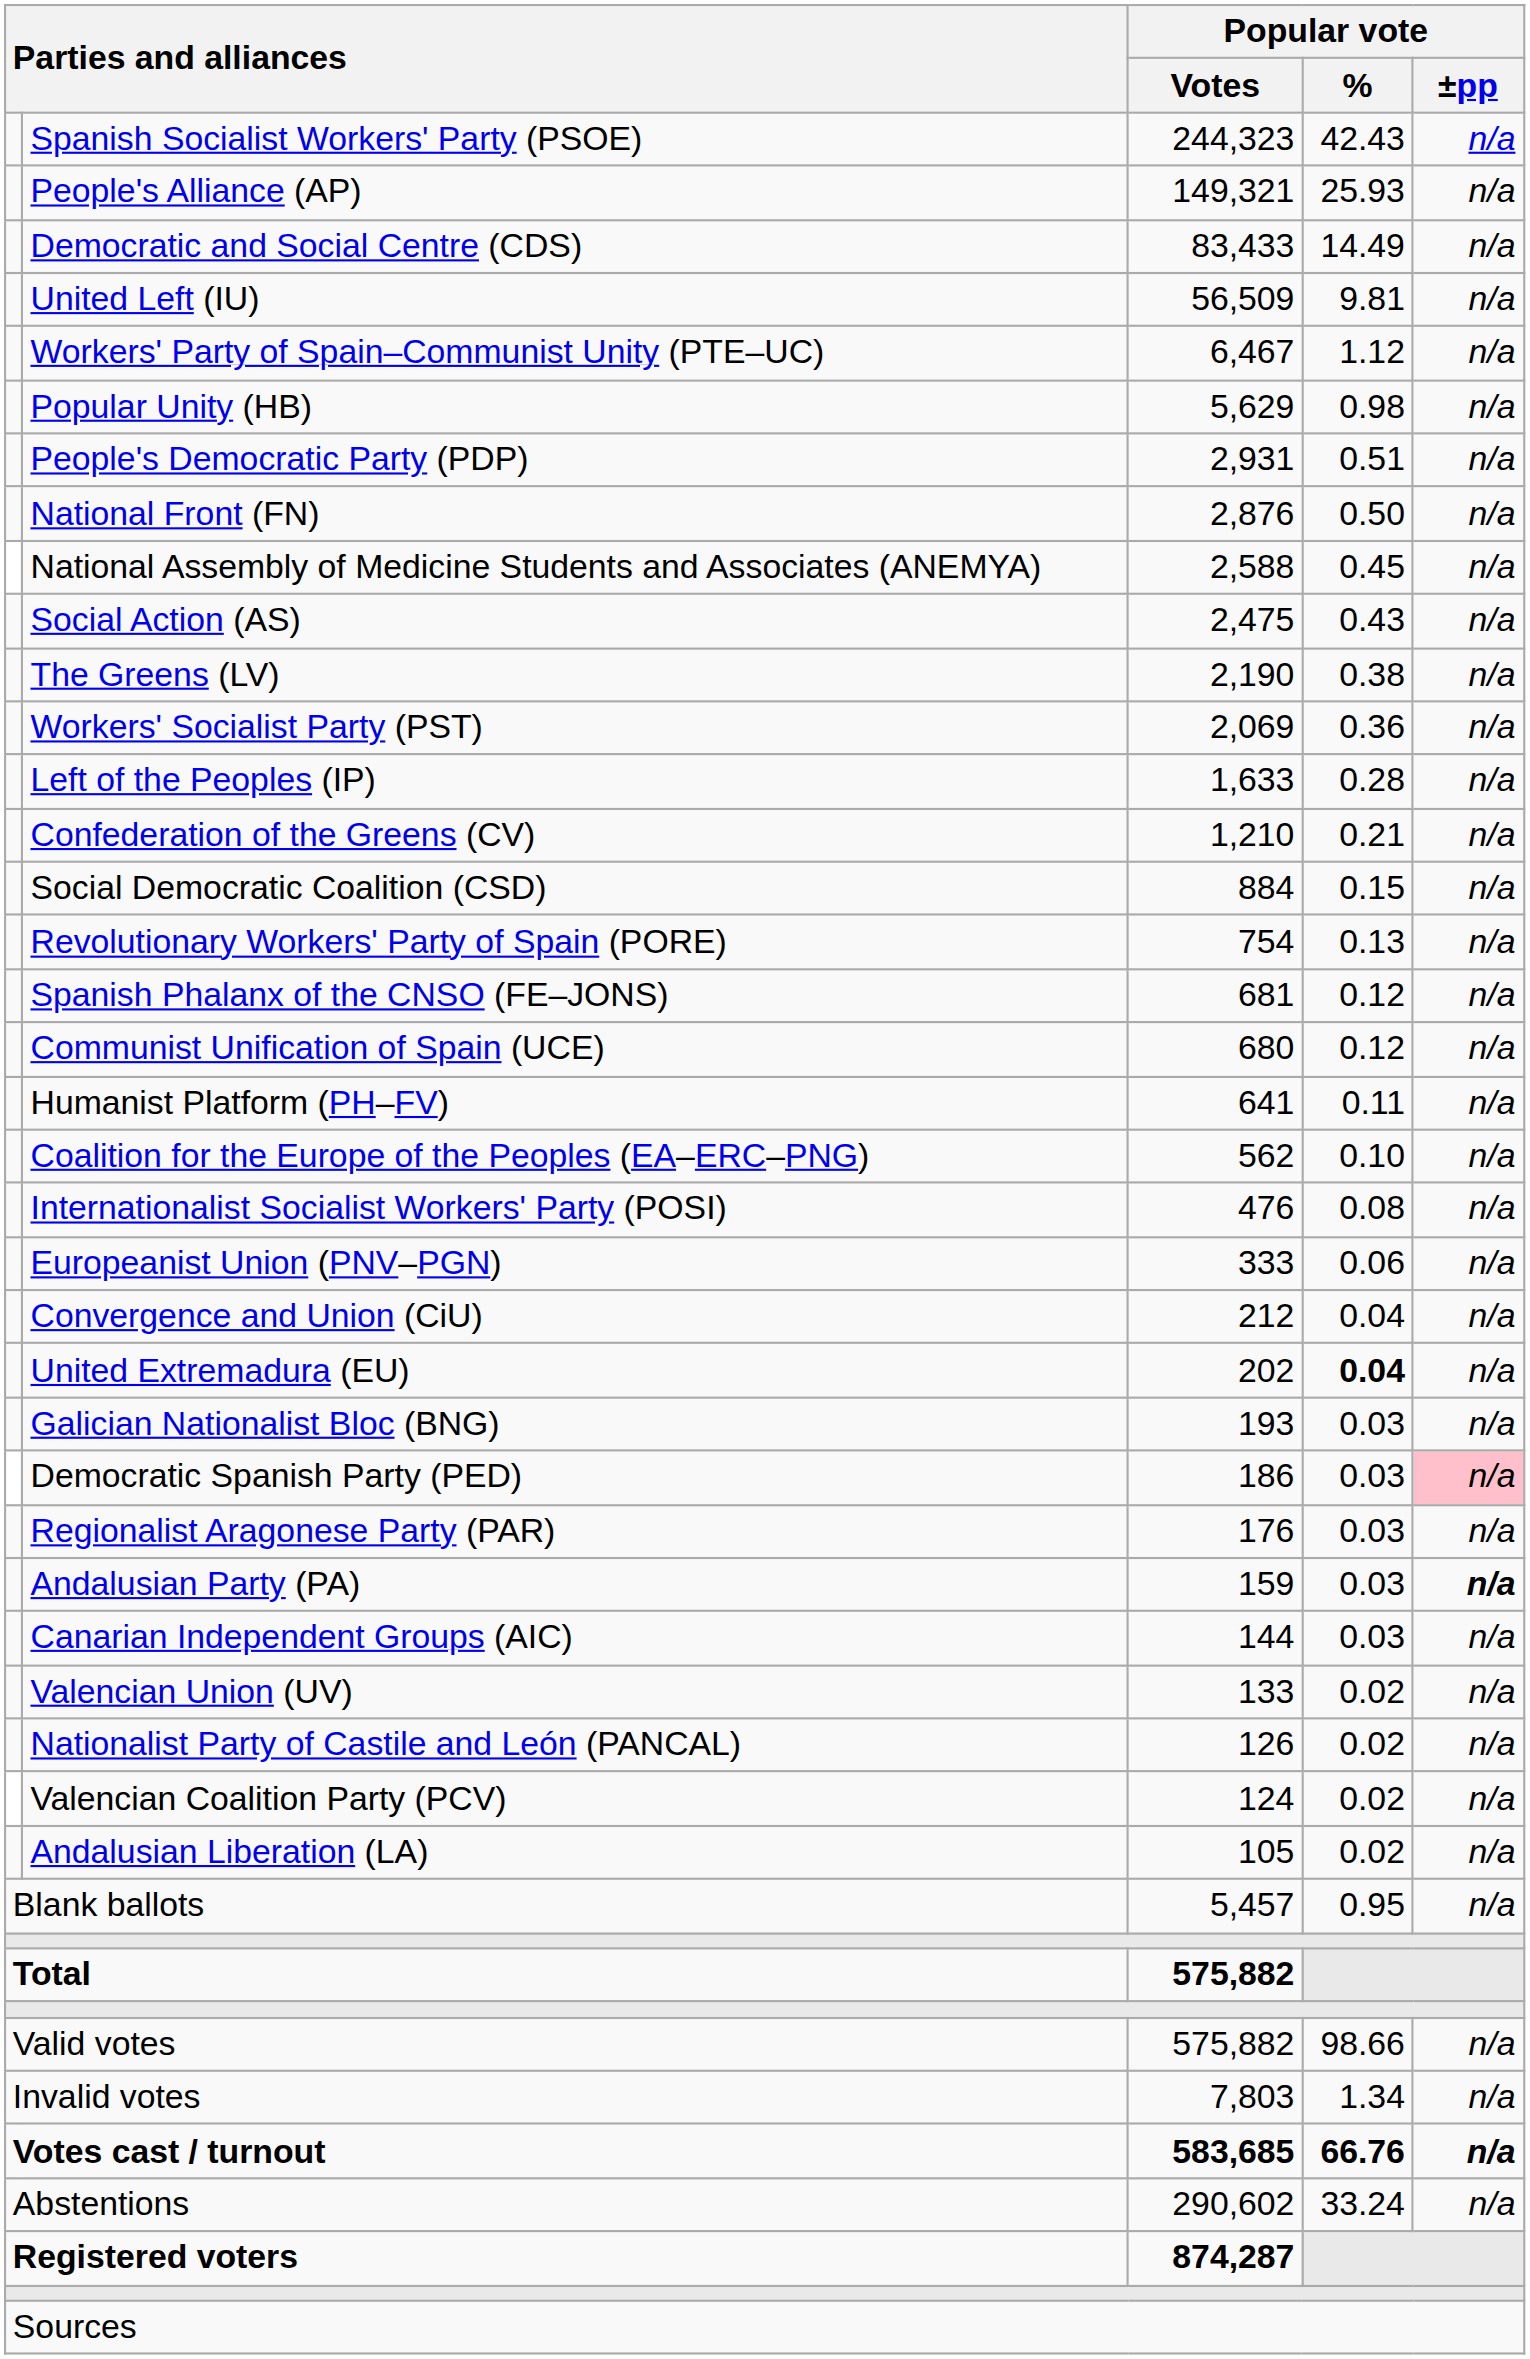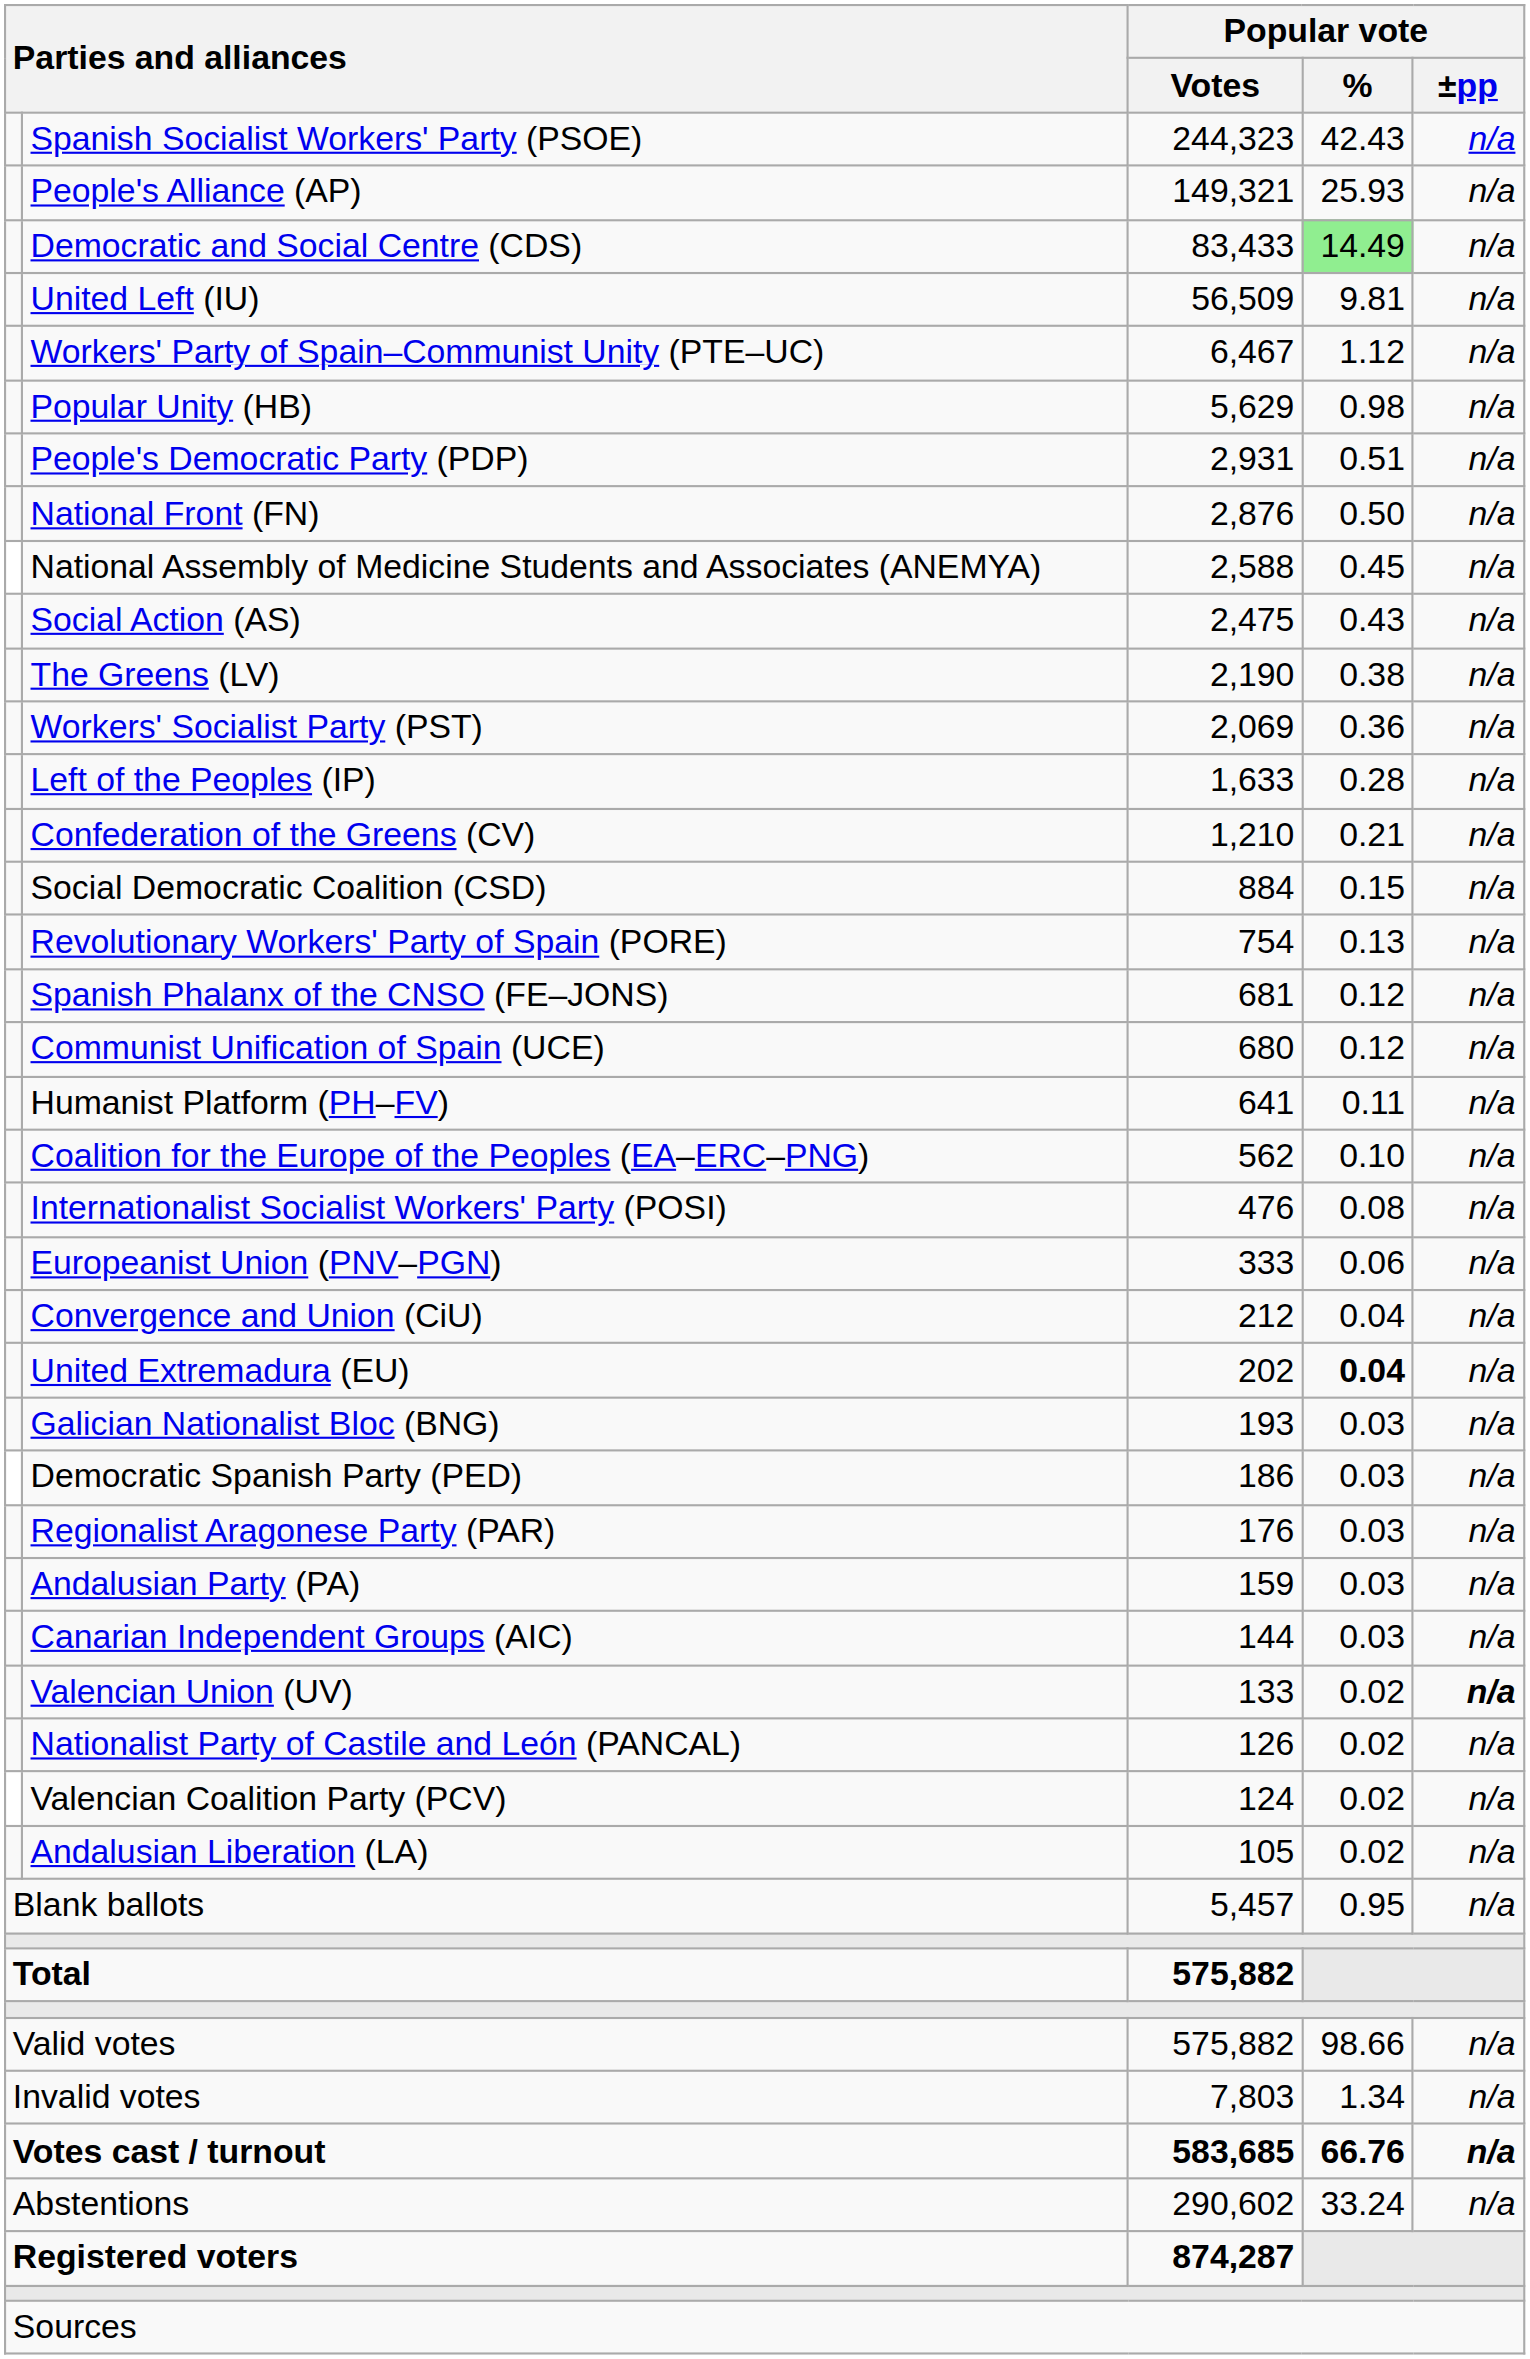(1363, 245) no background -> (1363, 245) lightgreen background
(1492, 1476) pink background -> (1492, 1476) no background
(1491, 1583) bold -> (1492, 1583) normal
(1492, 1691) normal -> (1491, 1691) bold
